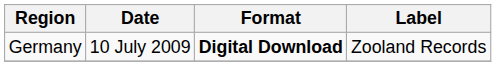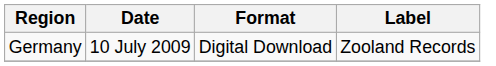(271, 46) bold -> (265, 46) normal
